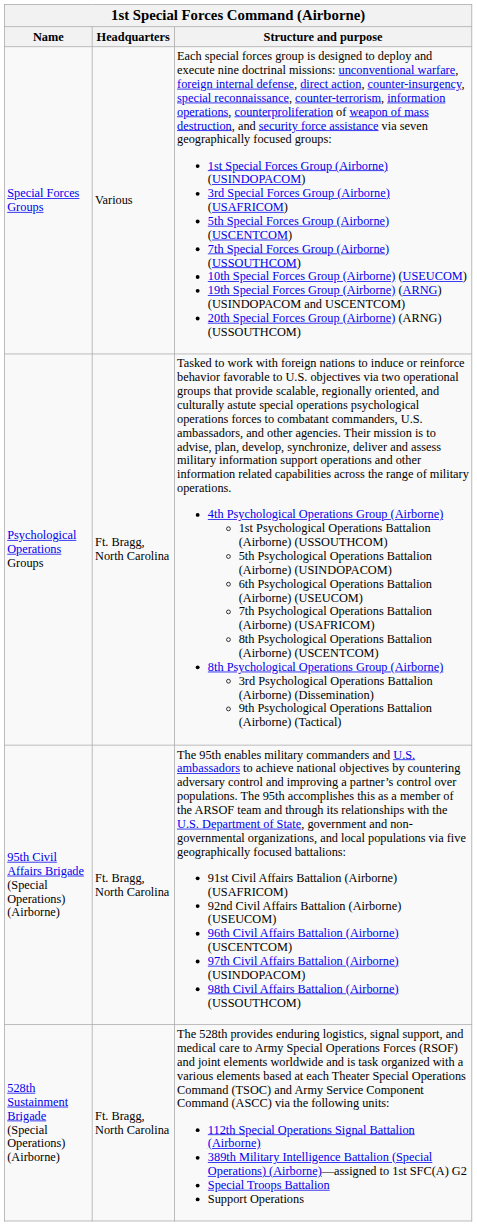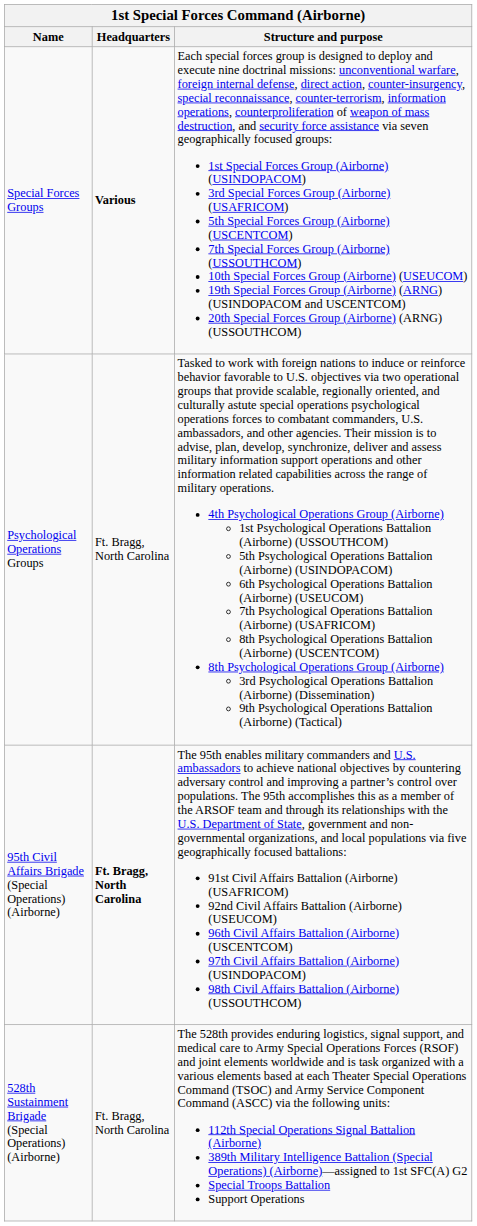(114, 200) normal -> (115, 200) bold
(132, 884) normal -> (121, 884) bold
